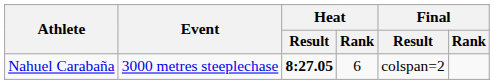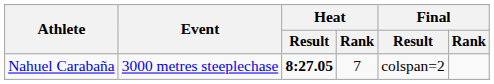(357, 67) 6 -> (357, 67) 7
